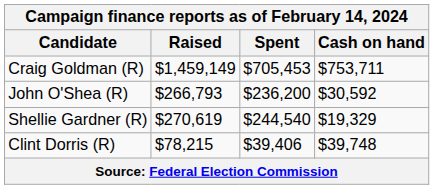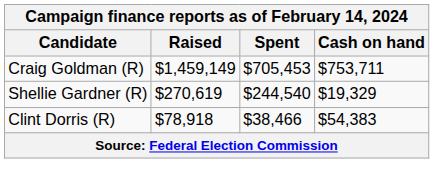- row: (68, 94)
(184, 145) $78,215 -> (184, 119) $78,918
(272, 145) $39,406 -> (272, 119) $38,466
(347, 145) $39,748 -> (347, 119) $54,383
